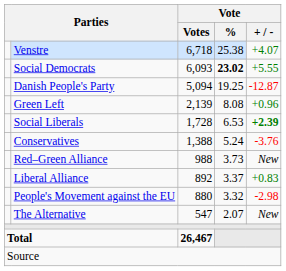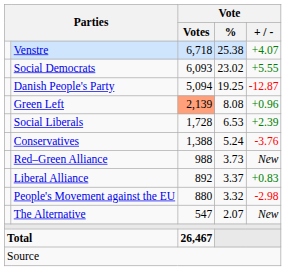(230, 68) bold -> (230, 68) normal
(199, 104) no background -> (199, 104) lightsalmon background
(265, 123) bold -> (265, 123) normal
